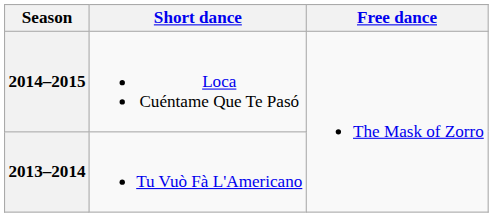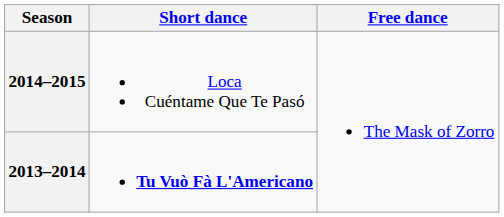(198, 182) normal -> (203, 182) bold
